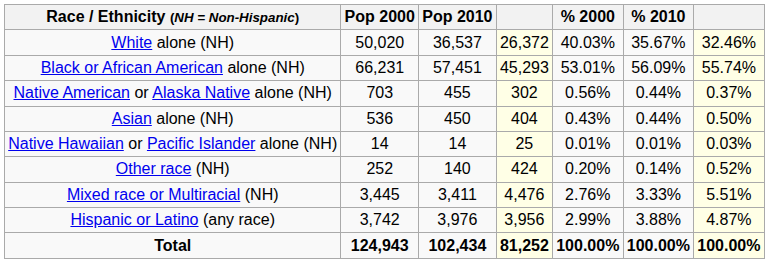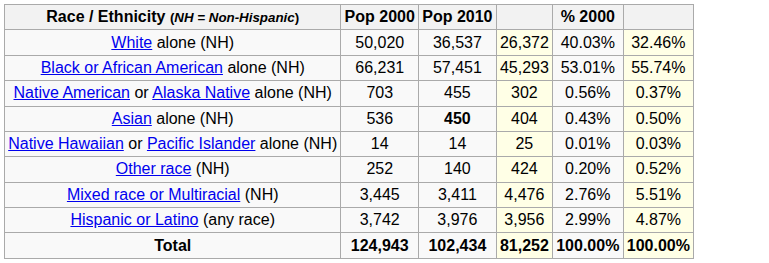- column: (658, 17)
(457, 118) normal -> (457, 118) bold
